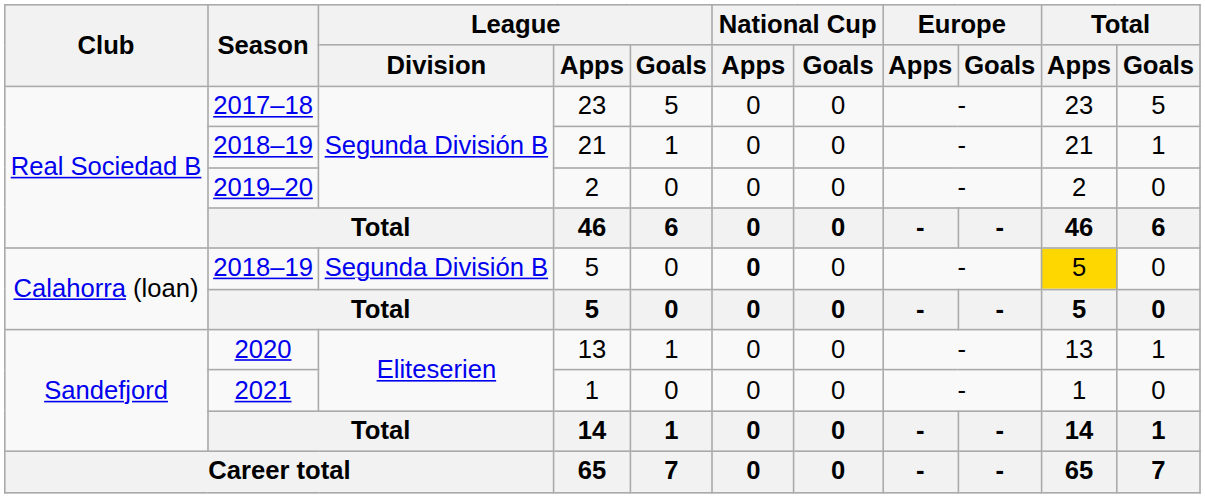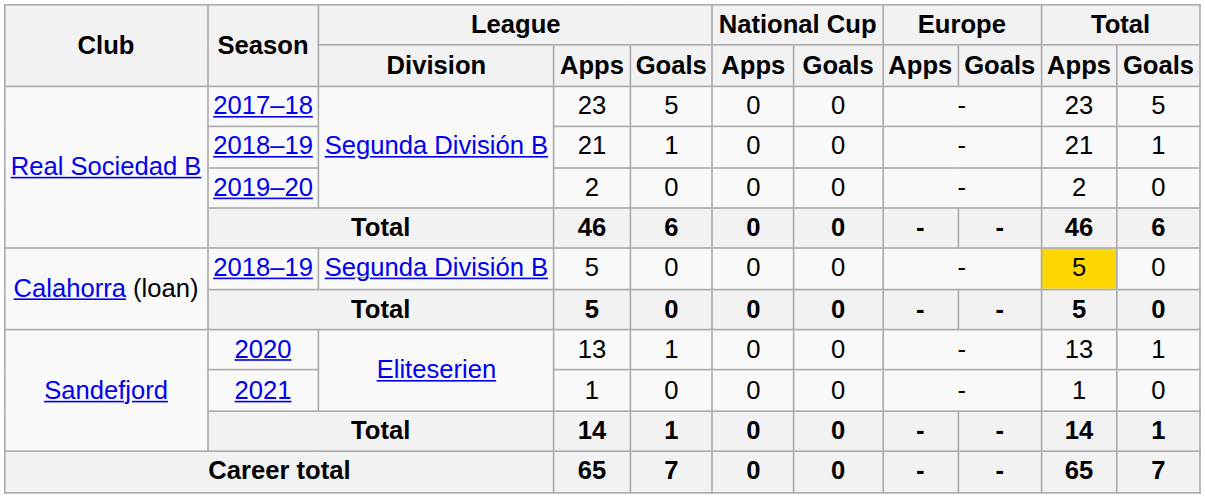(753, 268) bold -> (753, 268) normal
